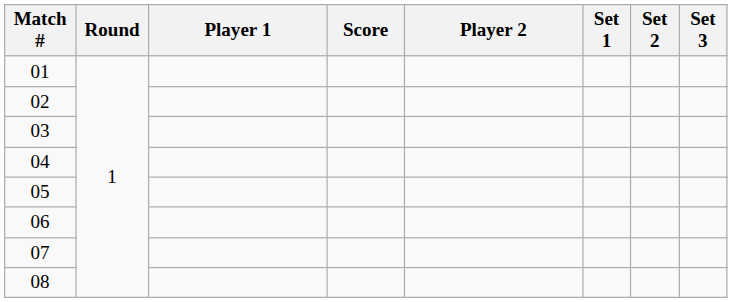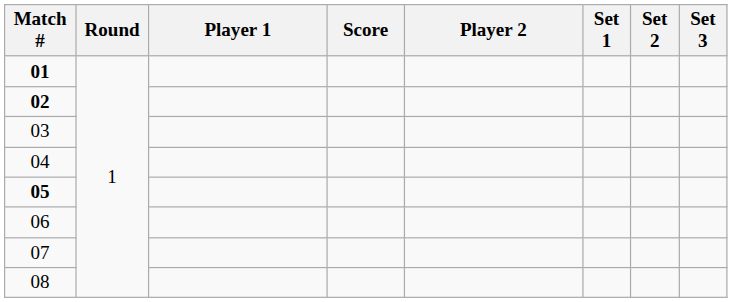(40, 71) normal -> (40, 71) bold
(40, 101) normal -> (40, 101) bold
(40, 191) normal -> (40, 191) bold
